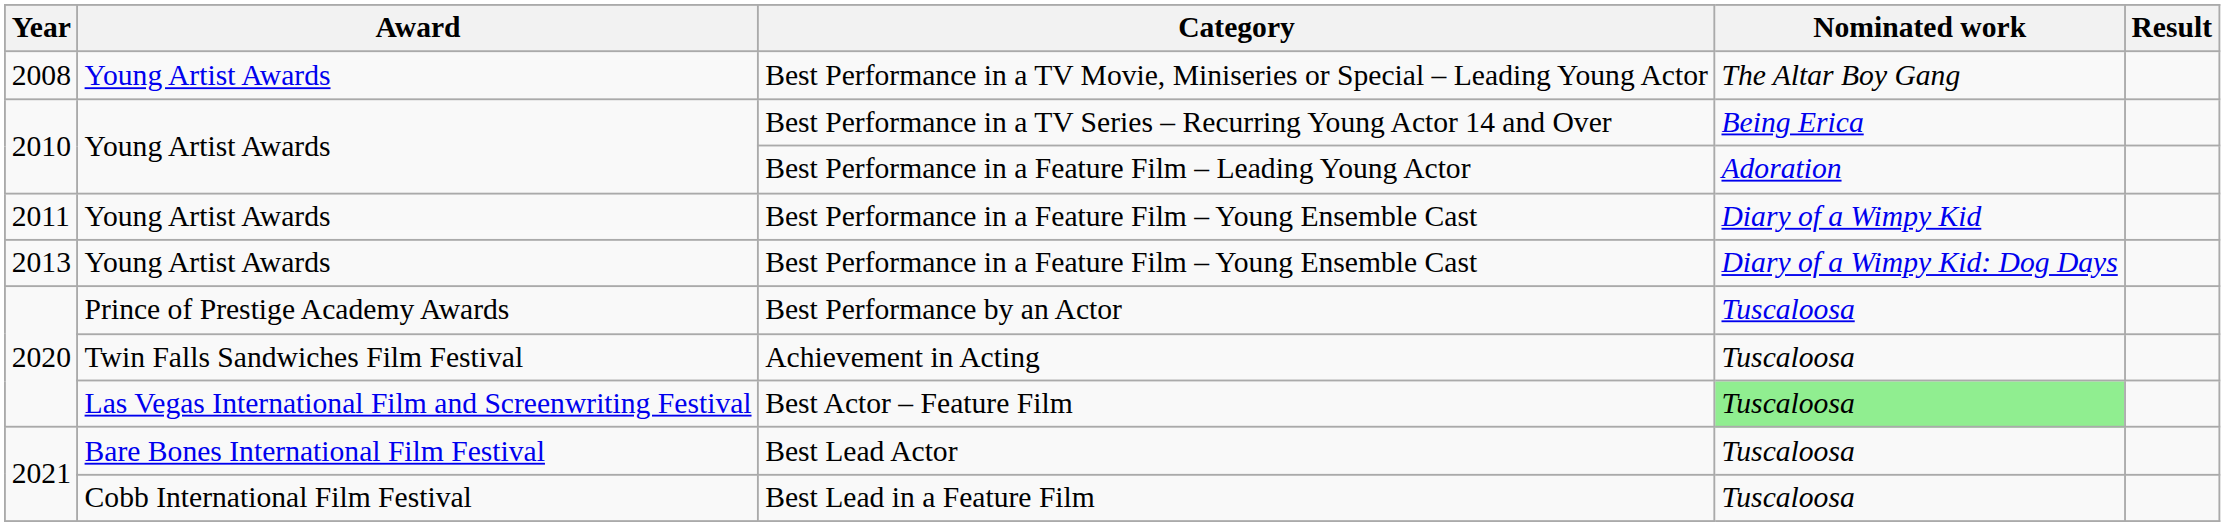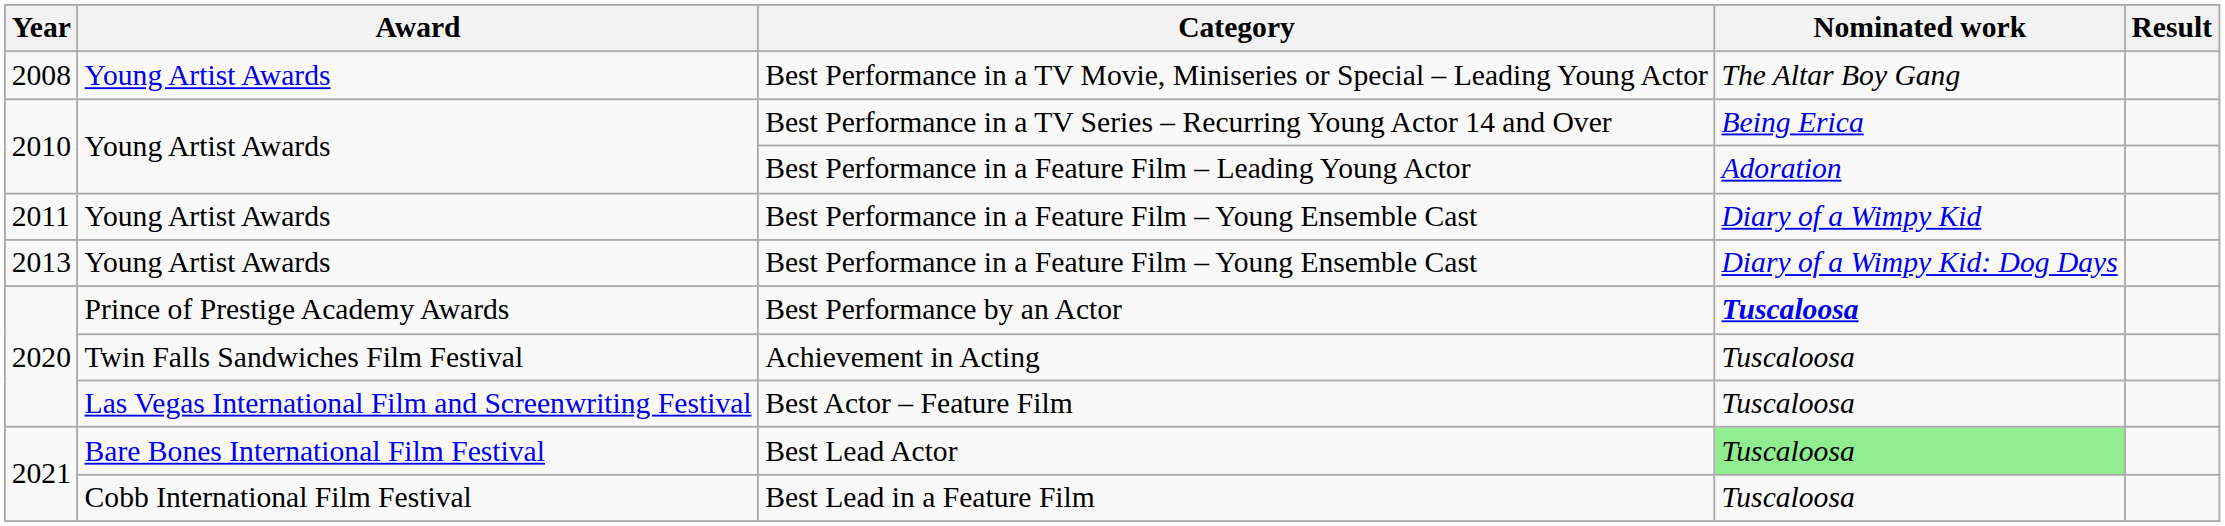(1788, 309) normal -> (1790, 309) bold
(1788, 403) lightgreen background -> (1788, 403) no background
(1788, 450) no background -> (1788, 450) lightgreen background
